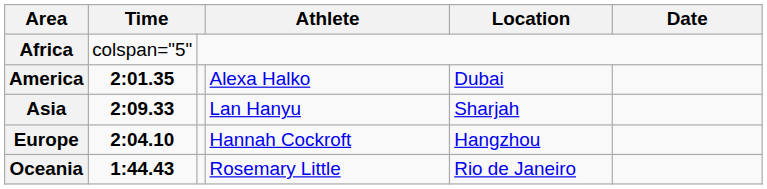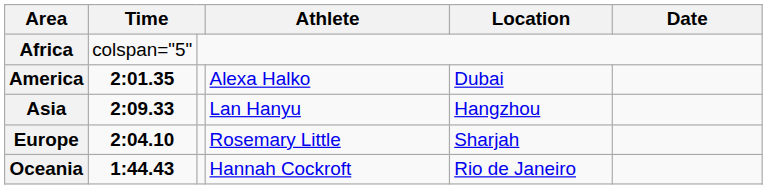(487, 109) Sharjah -> (497, 109) Hangzhou
(280, 139) Hannah Cockroft -> (275, 139) Rosemary Little
(497, 139) Hangzhou -> (487, 139) Sharjah
(275, 169) Rosemary Little -> (280, 169) Hannah Cockroft
